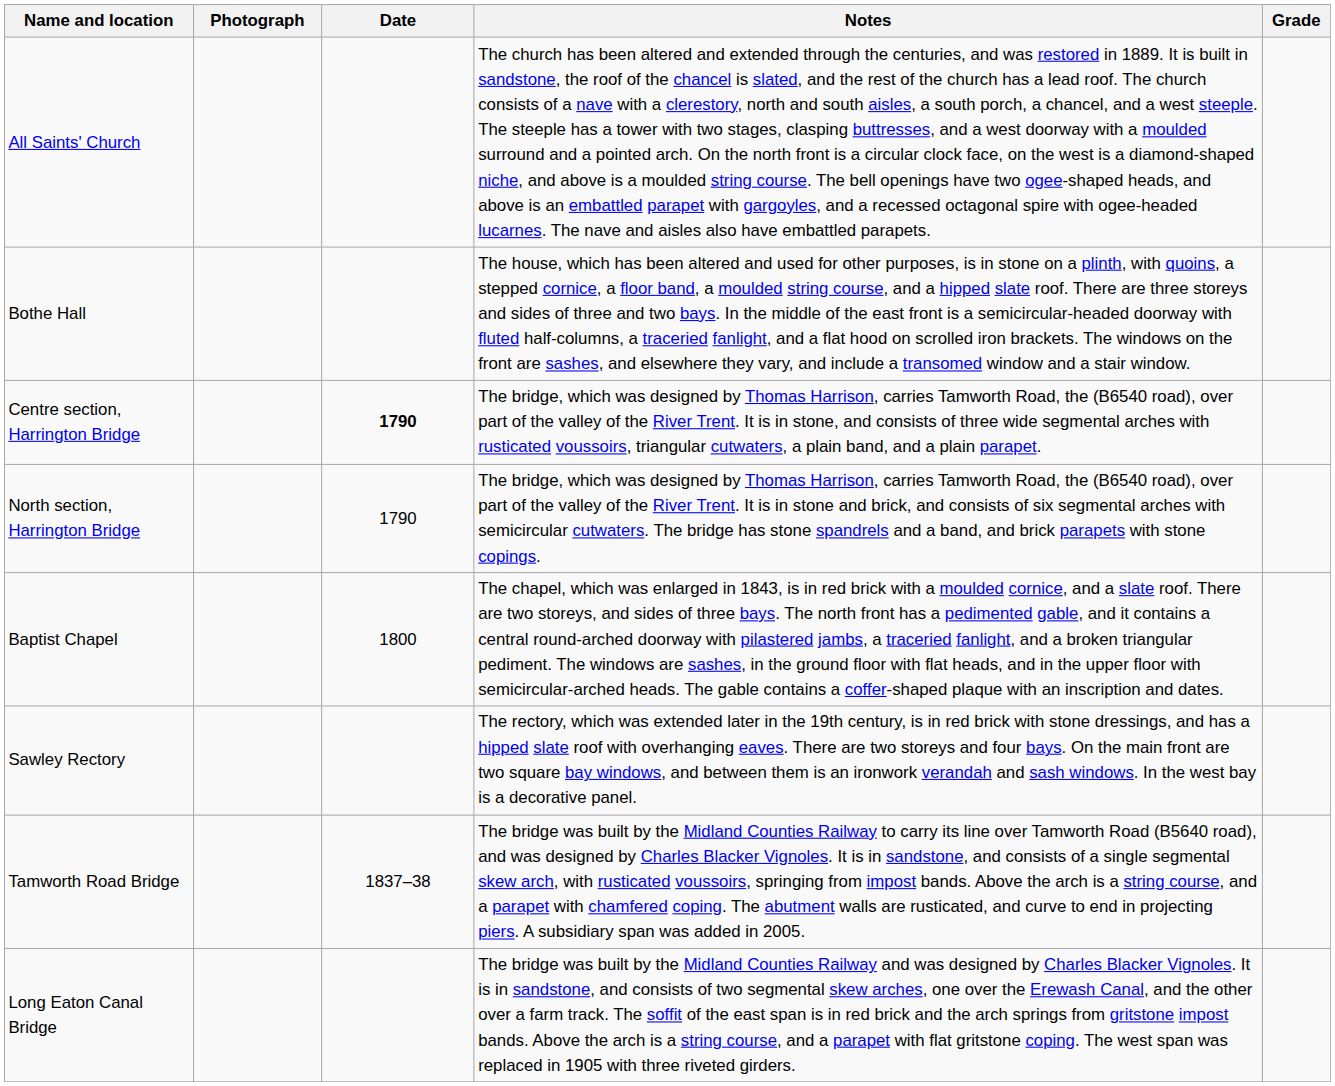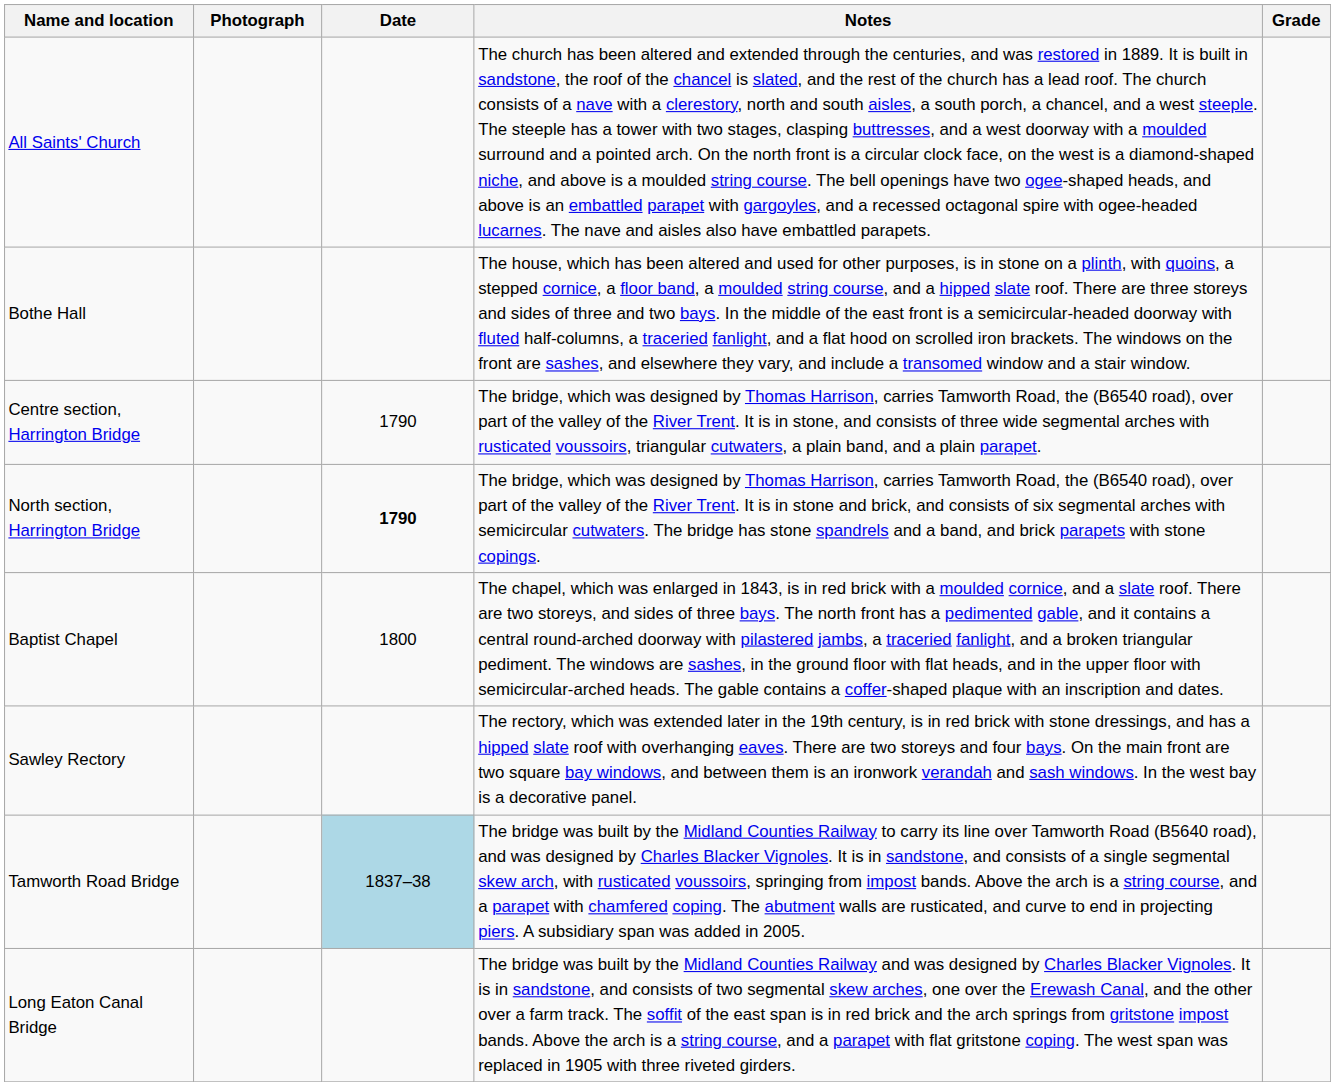(398, 422) bold -> (398, 422) normal
(398, 518) normal -> (398, 518) bold
(398, 881) no background -> (398, 881) lightblue background
